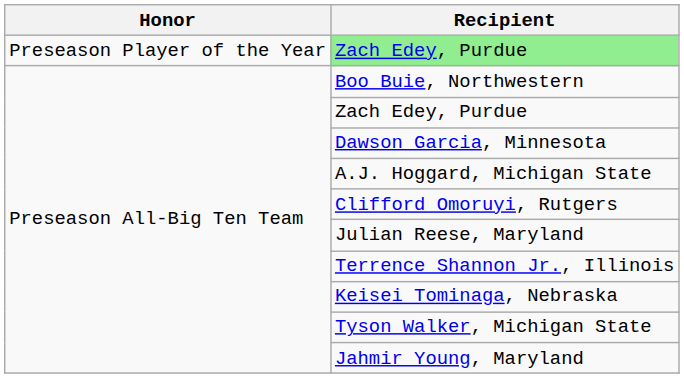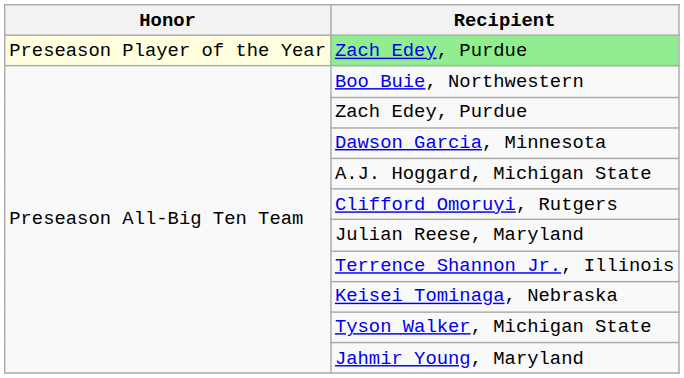(168, 51) no background -> (168, 51) lightyellow background
